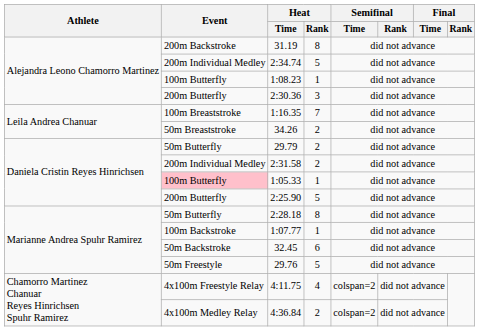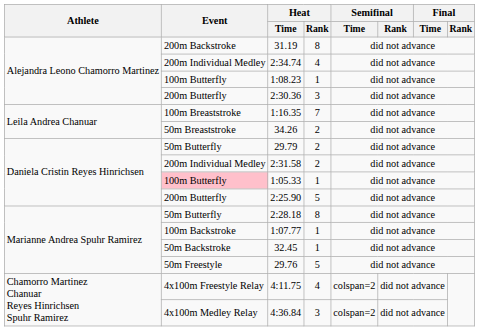(317, 62) 5 -> (317, 62) 4
(317, 248) 6 -> (317, 248) 1
(317, 313) 2 -> (317, 313) 3
